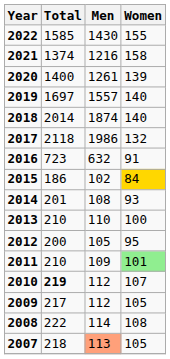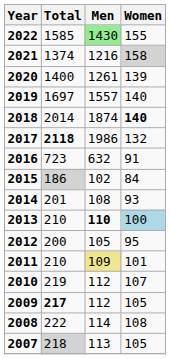(103, 35) no background -> (103, 35) lightgreen background
(136, 56) no background -> (136, 56) lightgrey background
(136, 118) normal -> (136, 118) bold
(59, 138) normal -> (59, 138) bold
(55, 179) no background -> (55, 179) lightgrey background
(132, 179) gold background -> (132, 179) no background
(99, 220) normal -> (99, 220) bold
(136, 220) no background -> (136, 220) lightblue background
(99, 261) no background -> (99, 261) khaki background
(136, 261) lightgreen background -> (136, 261) no background
(55, 282) bold -> (55, 282) normal
(55, 302) normal -> (55, 302) bold
(55, 344) no background -> (55, 344) lightgrey background
(99, 344) lightsalmon background -> (99, 344) no background
